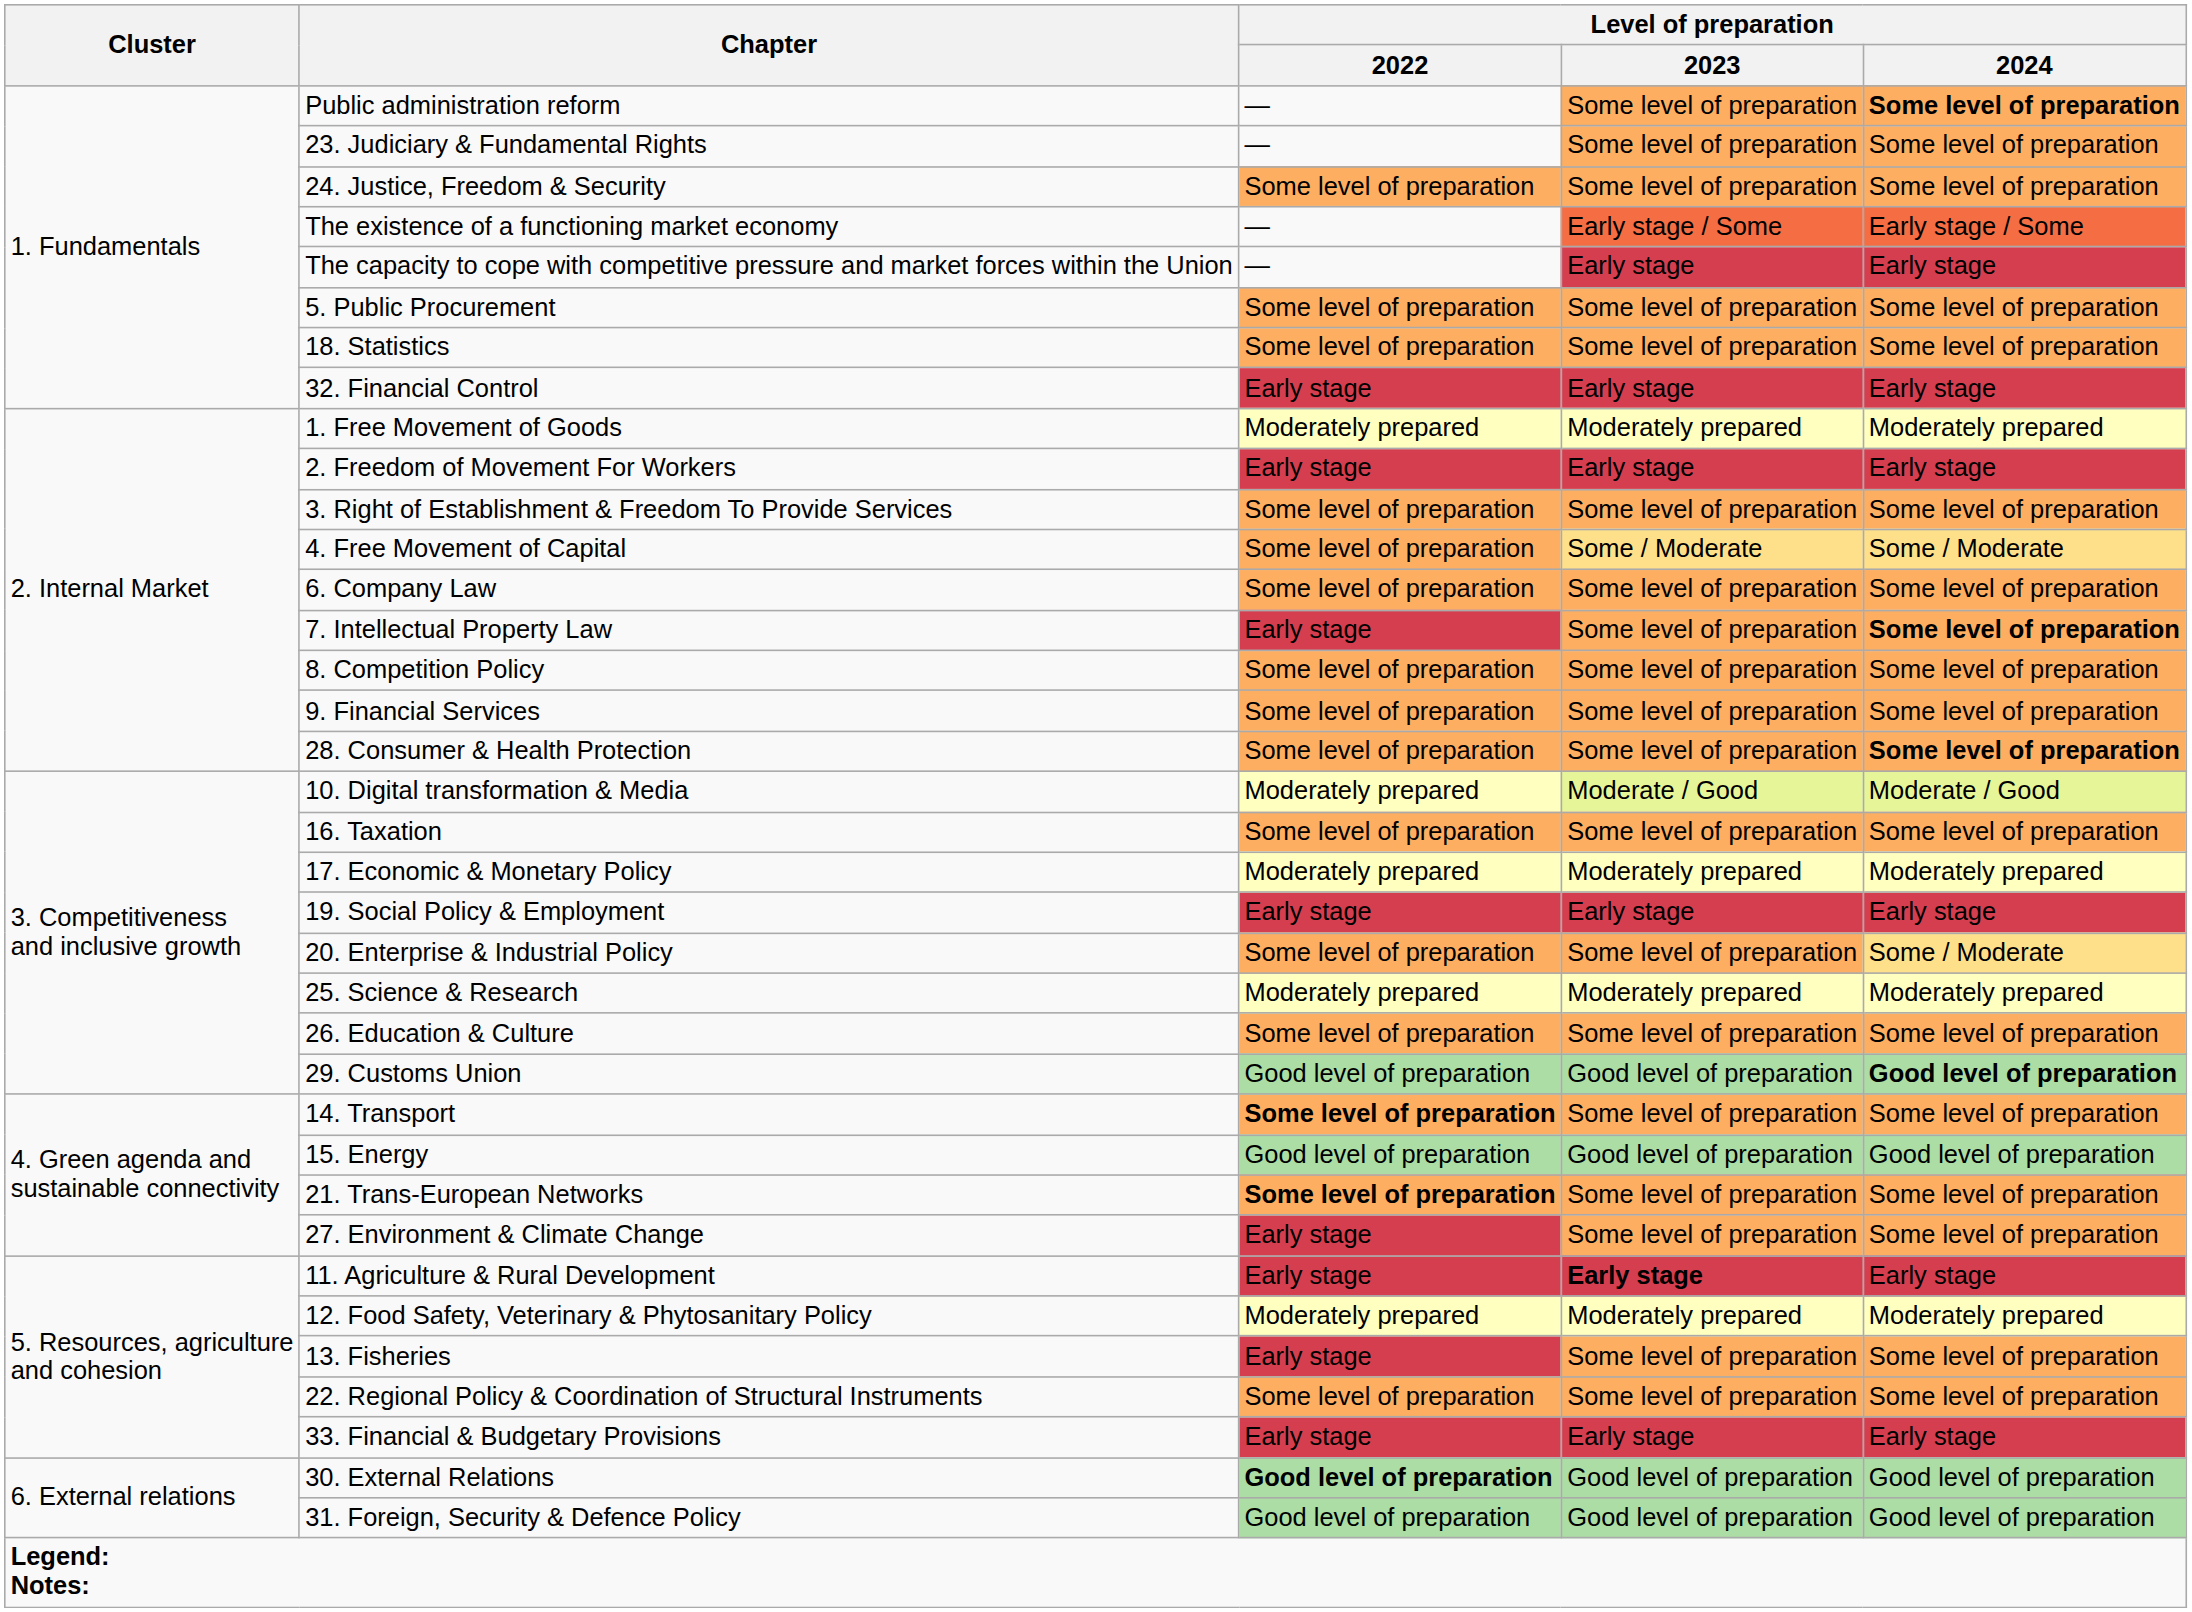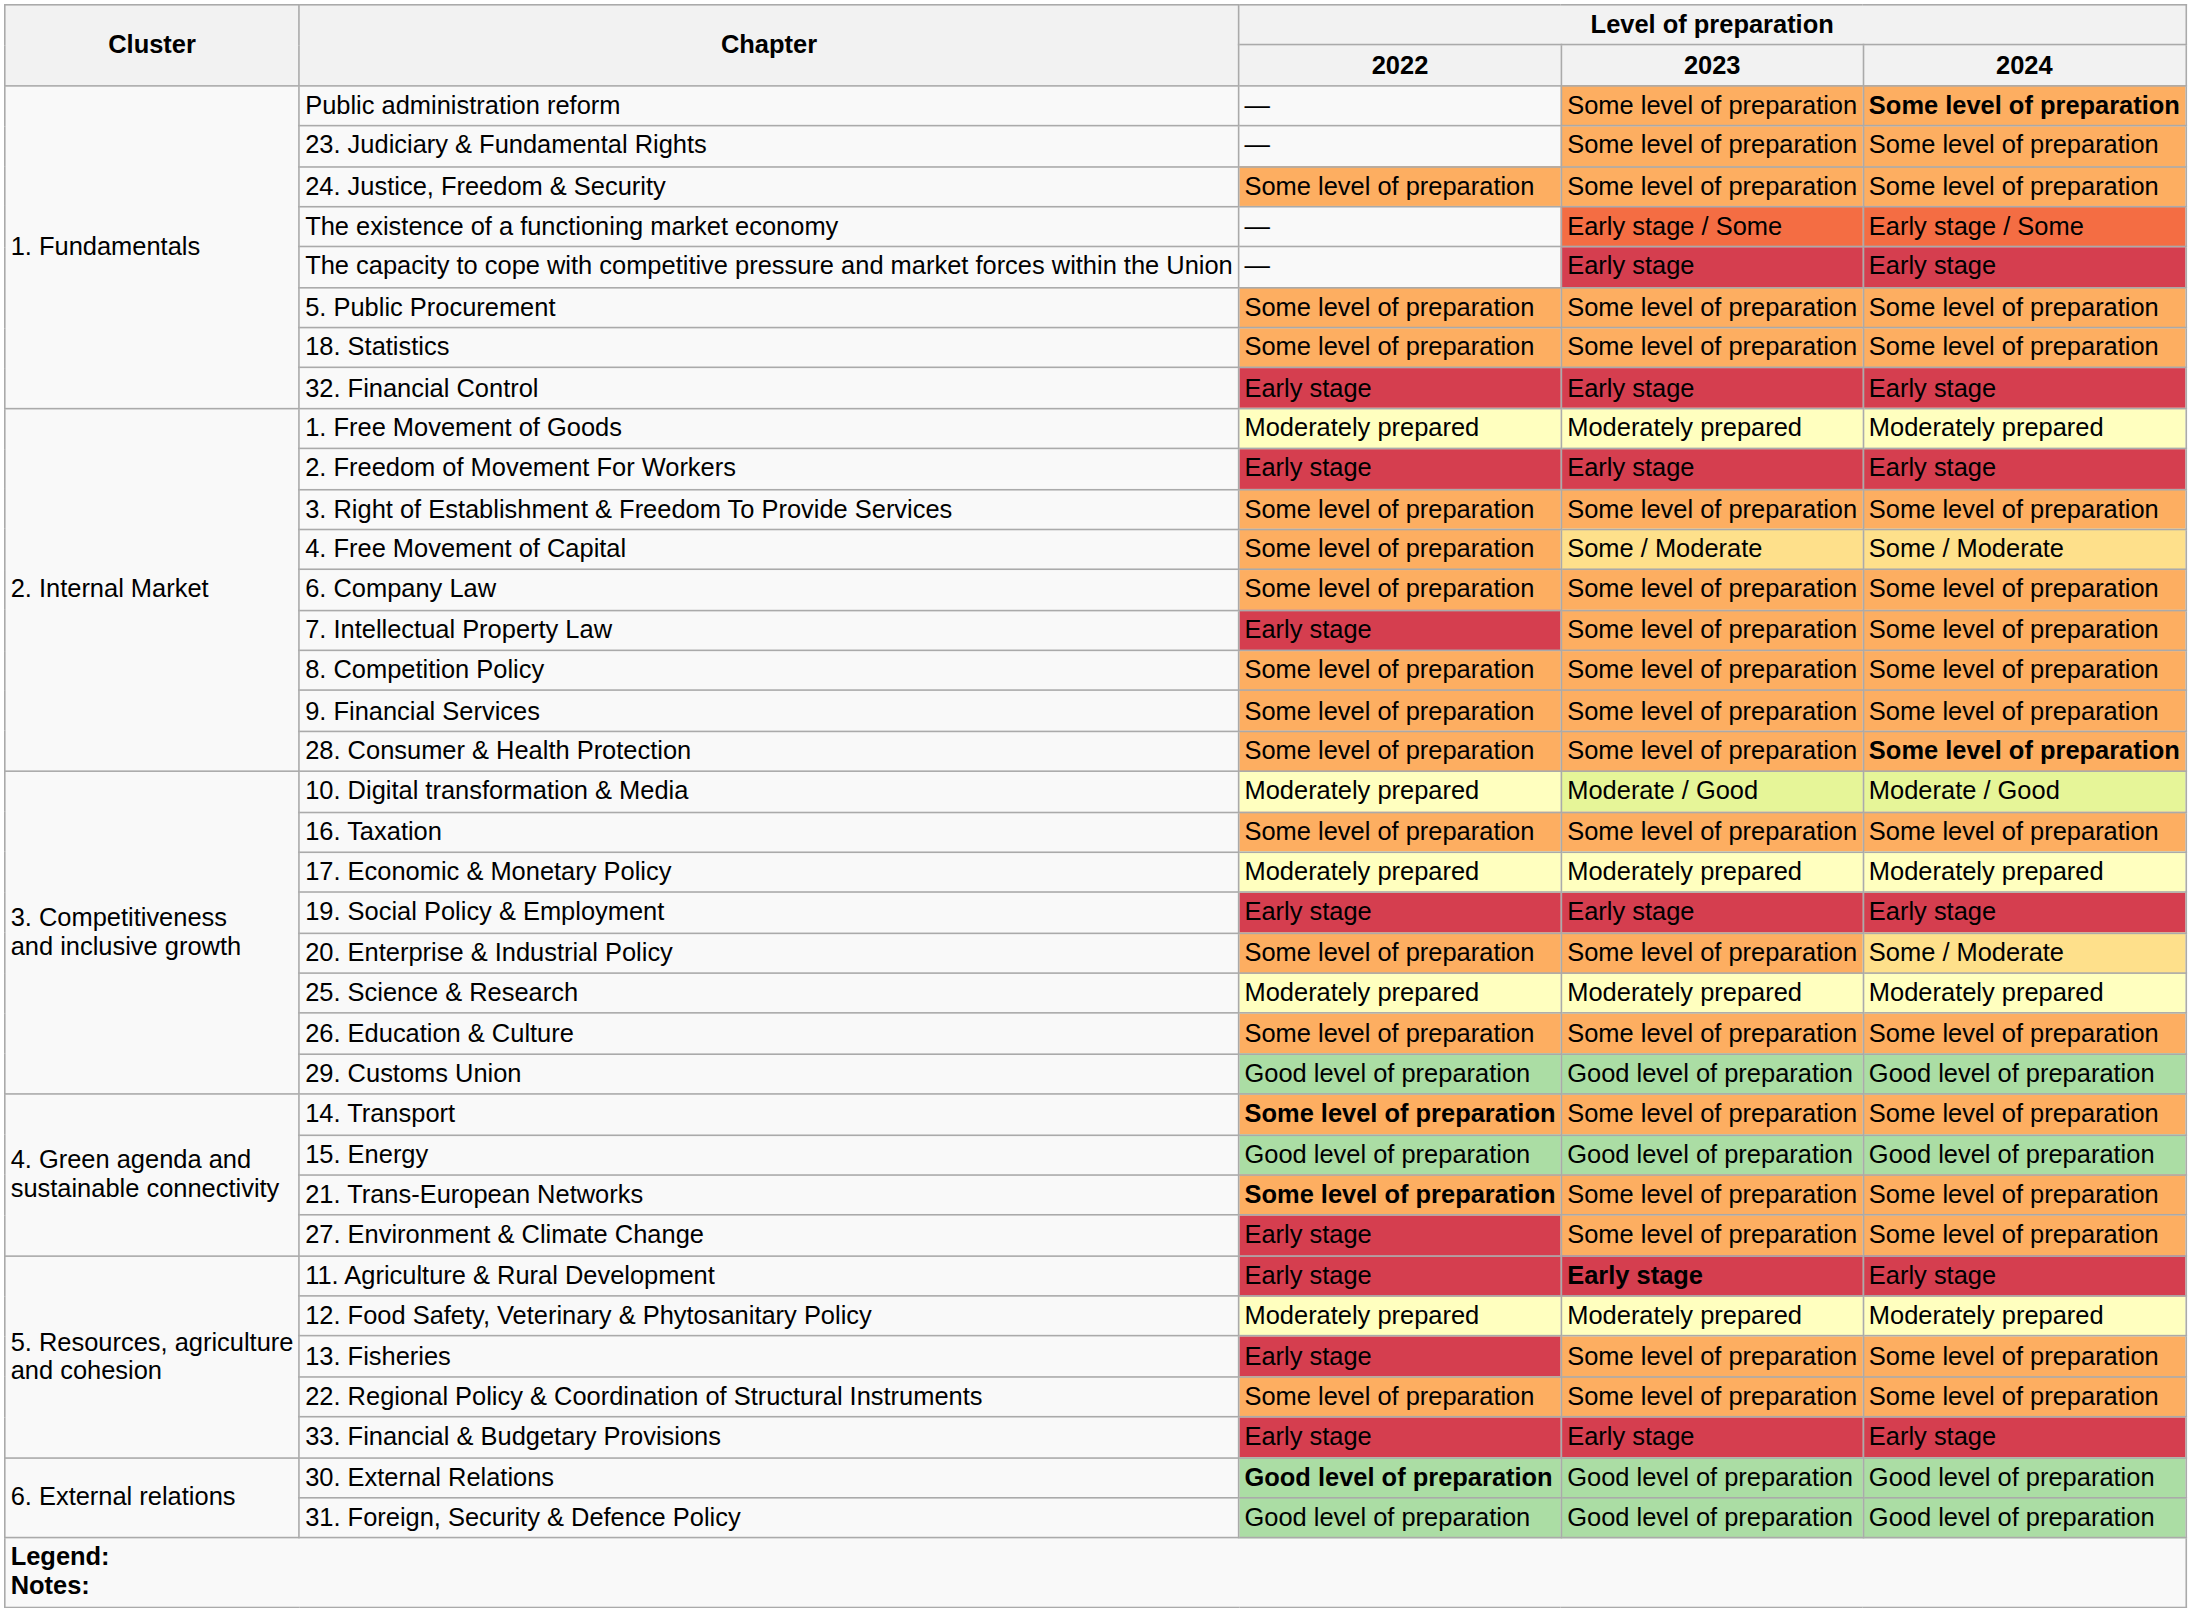(2024, 629) bold -> (2014, 629) normal
(2023, 1073) bold -> (2012, 1073) normal
